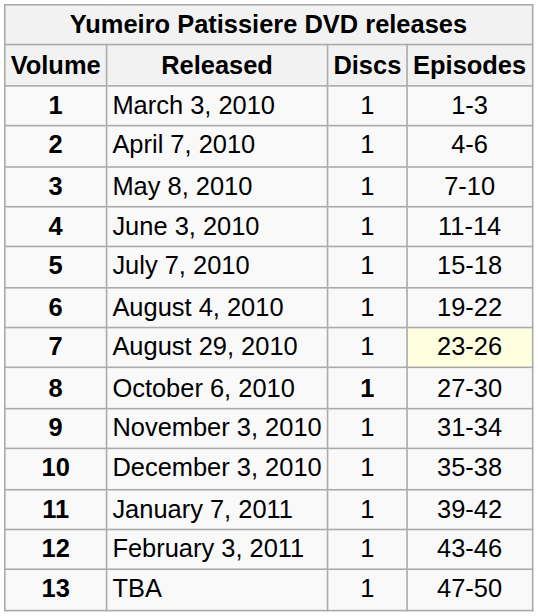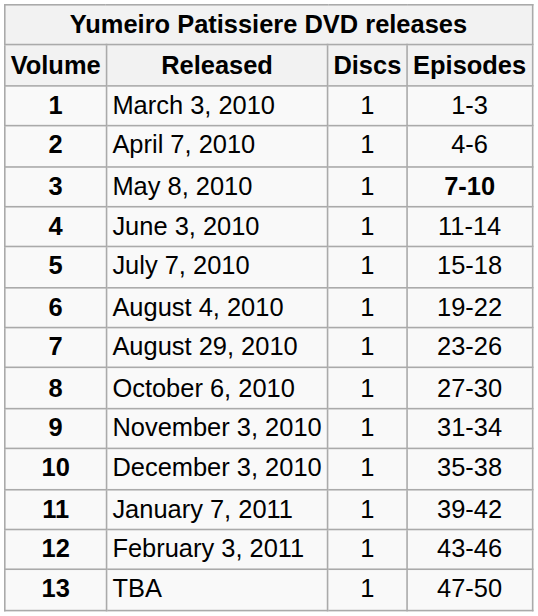(470, 186) normal -> (470, 186) bold
(470, 347) lightyellow background -> (470, 347) no background
(367, 387) bold -> (367, 387) normal
